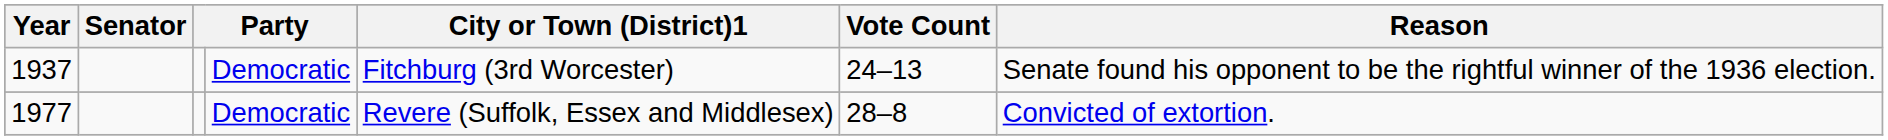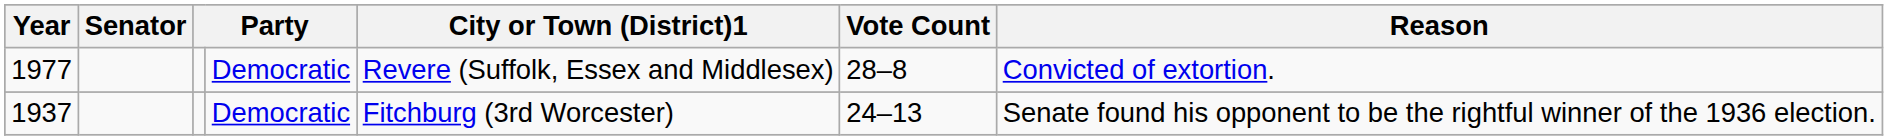rows swapped: (42, 69) <-> (42, 112)
